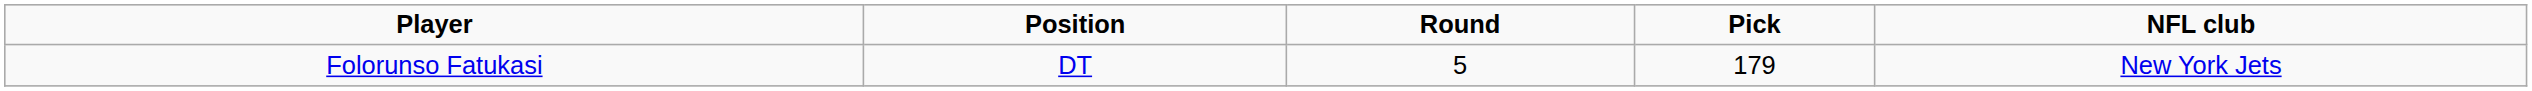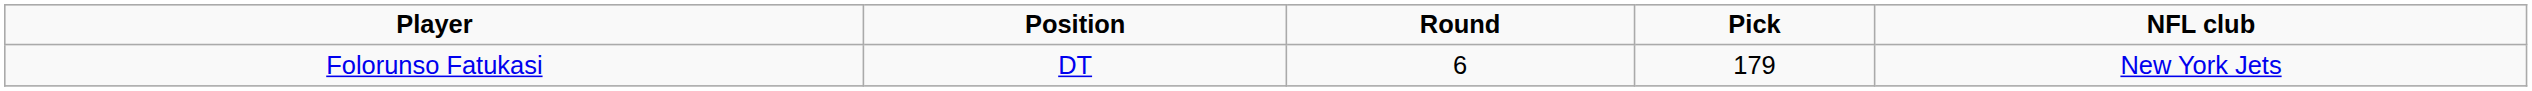(1460, 65) 5 -> (1460, 65) 6
